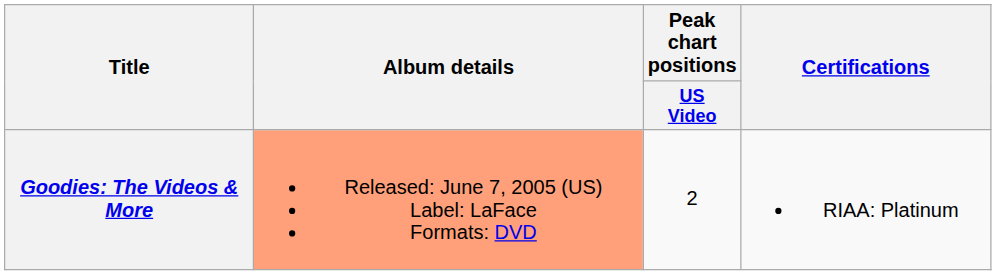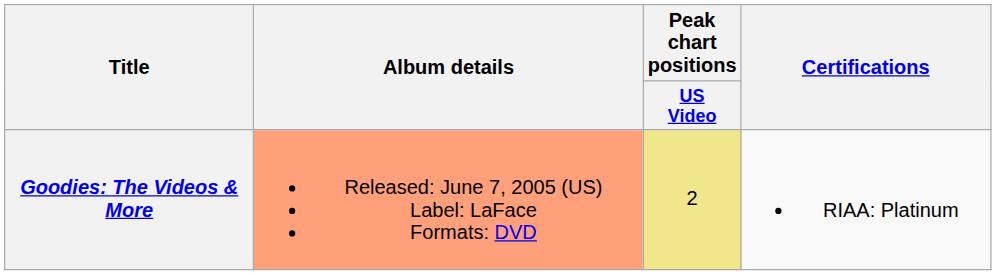(692, 199) no background -> (692, 199) khaki background
